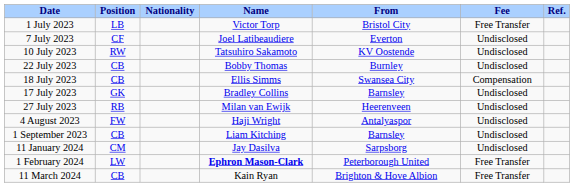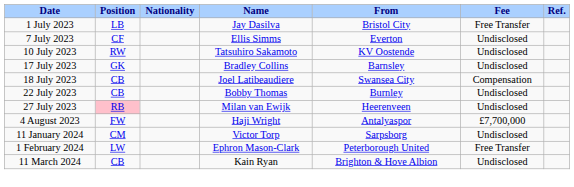(256, 25) Victor Torp -> (256, 25) Jay Dasilva
(256, 38) Joel Latibeaudiere -> (256, 38) Ellis Simms
rows swapped: (50, 93) <-> (50, 66)
(256, 79) Ellis Simms -> (256, 79) Joel Latibeaudiere
(118, 107) no background -> (118, 107) pink background
(502, 120) Undisclosed -> (502, 120) £7,700,000
- row: (50, 134)
(256, 148) Jay Dasilva -> (256, 134) Victor Torp
(256, 161) bold -> (256, 148) normal
(502, 175) Free Transfer -> (502, 161) Undisclosed
